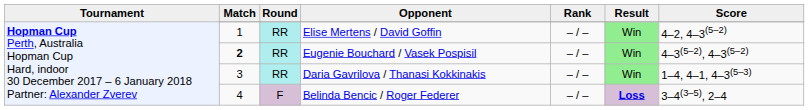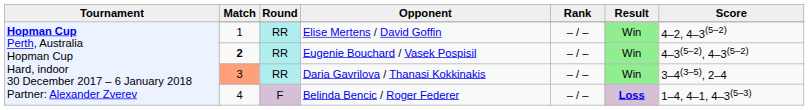(240, 74) no background -> (240, 74) lightsalmon background
(707, 74) 1–4, 4–1, 4–3(5–3) -> (694, 74) 3–4(3–5), 2–4
(694, 95) 3–4(3–5), 2–4 -> (707, 95) 1–4, 4–1, 4–3(5–3)
